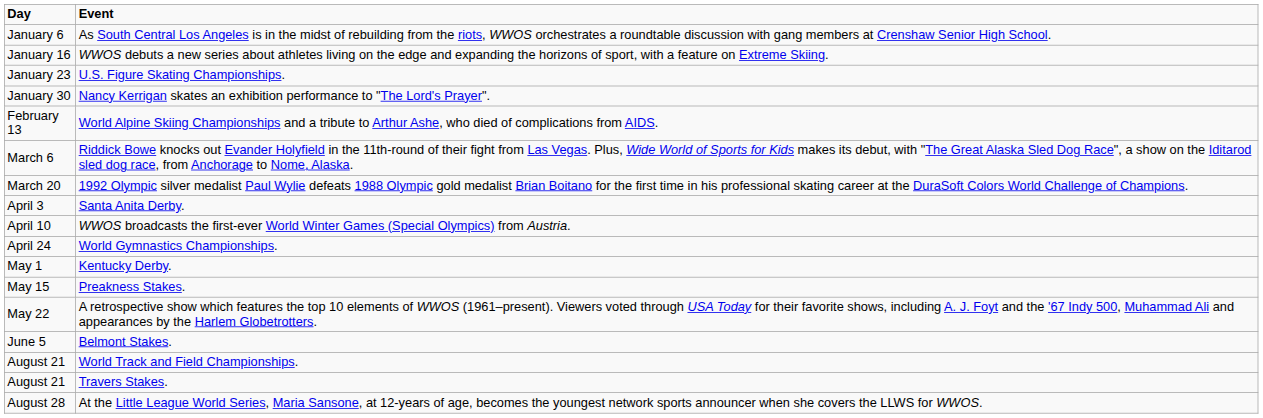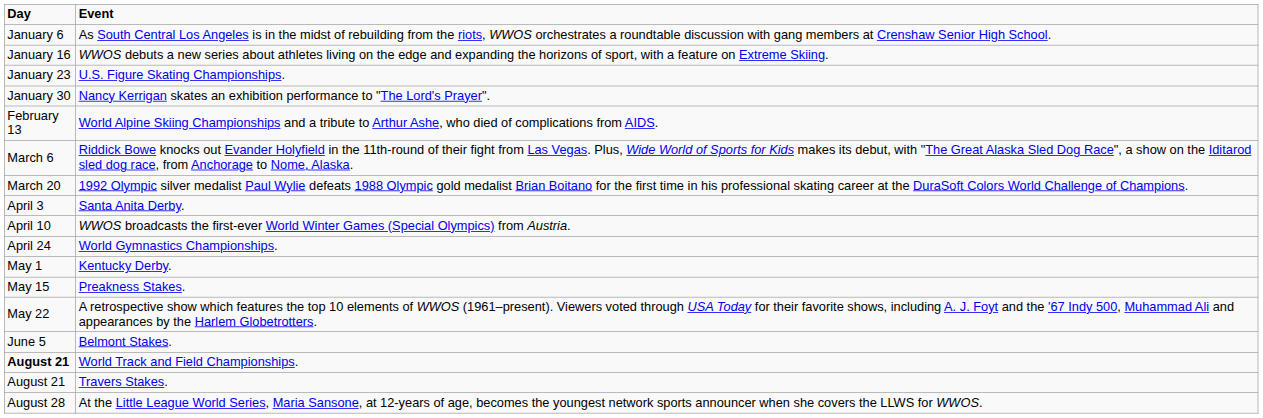(36, 362) normal -> (38, 362) bold
